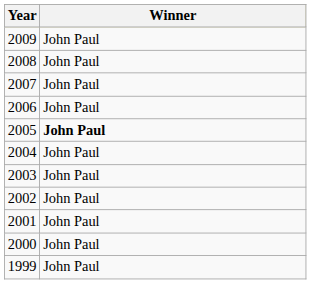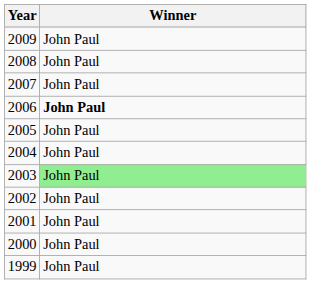(71, 107) normal -> (74, 107) bold
(74, 130) bold -> (71, 130) normal
(71, 175) no background -> (71, 175) lightgreen background
